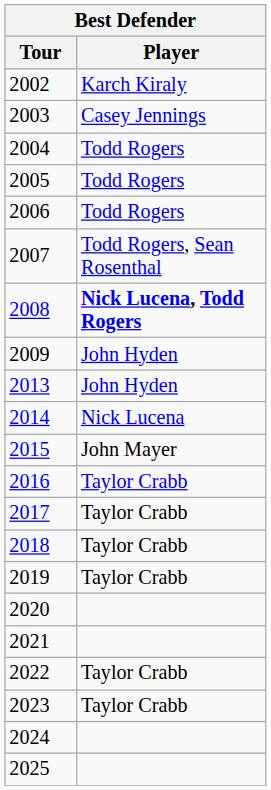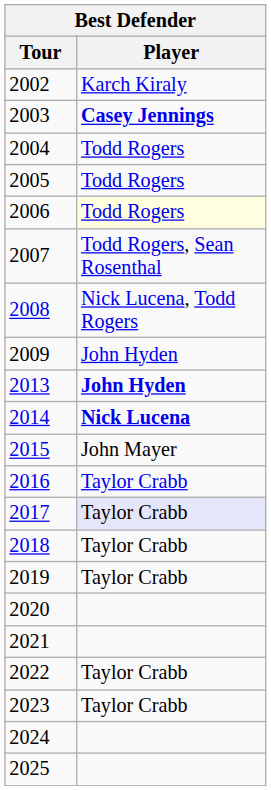(143, 116) normal -> (147, 116) bold
(133, 212) no background -> (133, 212) lightyellow background
(162, 310) bold -> (158, 310) normal
(129, 385) normal -> (133, 385) bold
(133, 417) normal -> (136, 417) bold
(134, 513) no background -> (134, 513) lavender background
